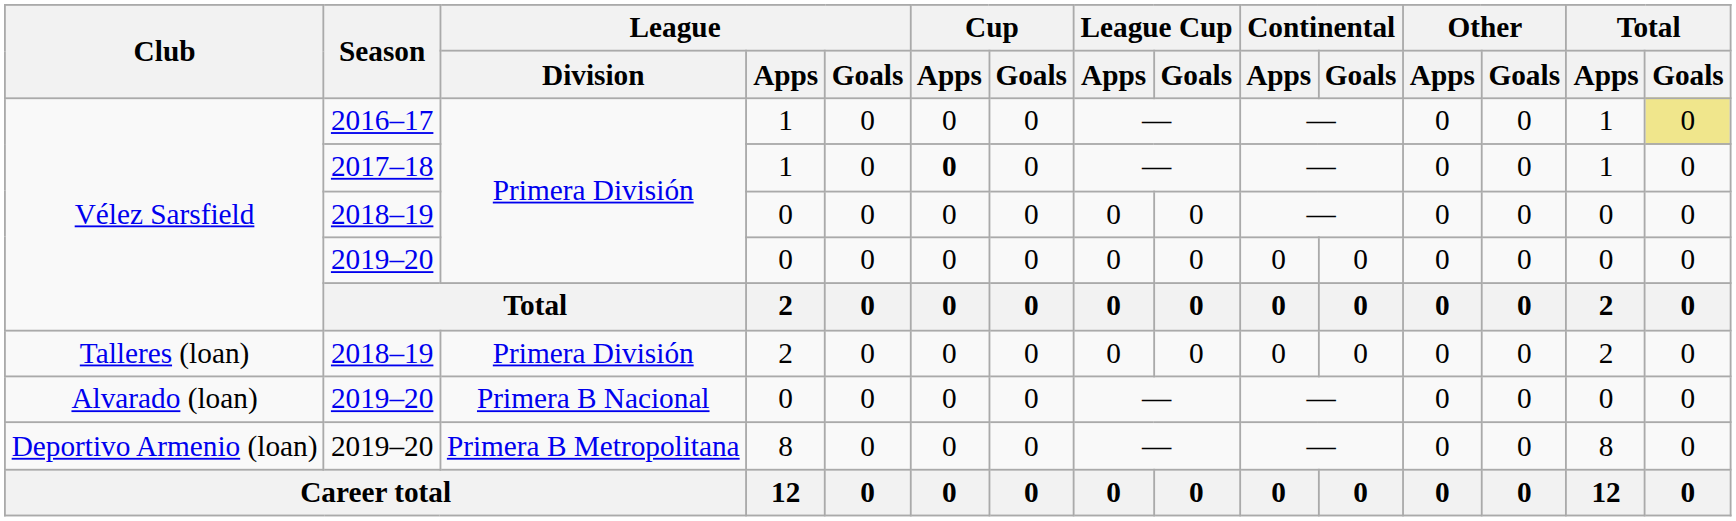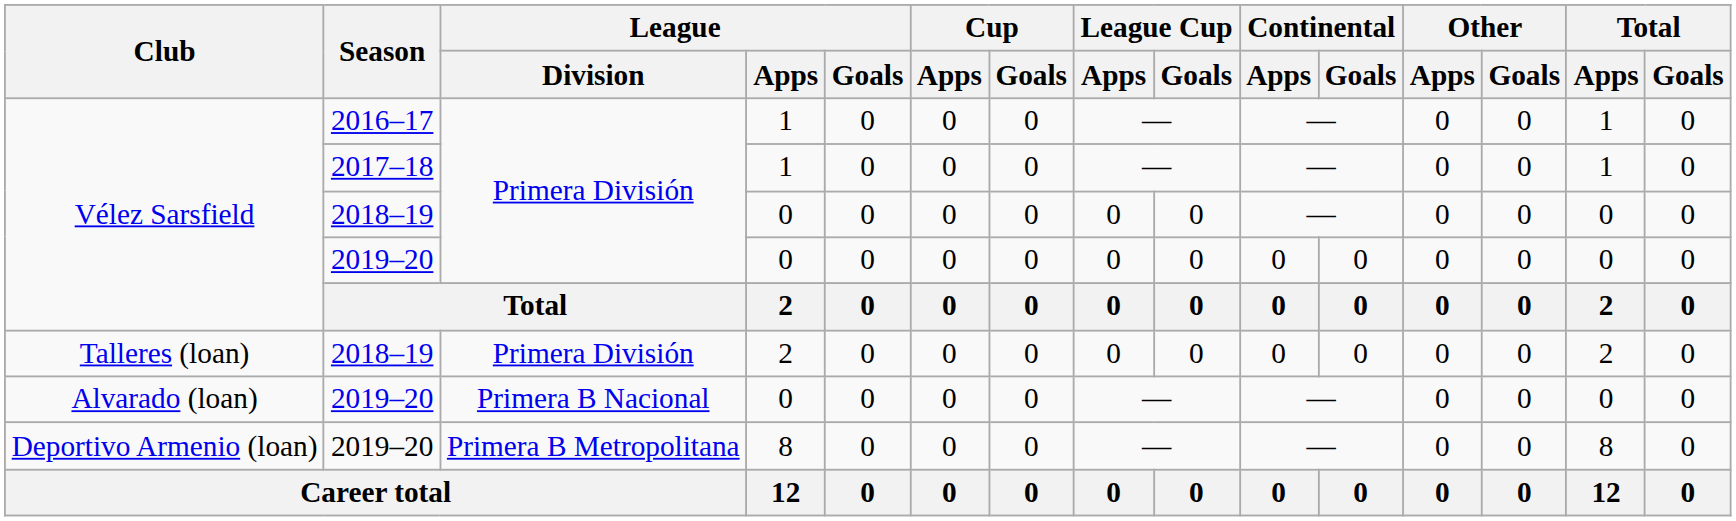(1688, 120) khaki background -> (1688, 120) no background
(949, 167) bold -> (949, 167) normal
